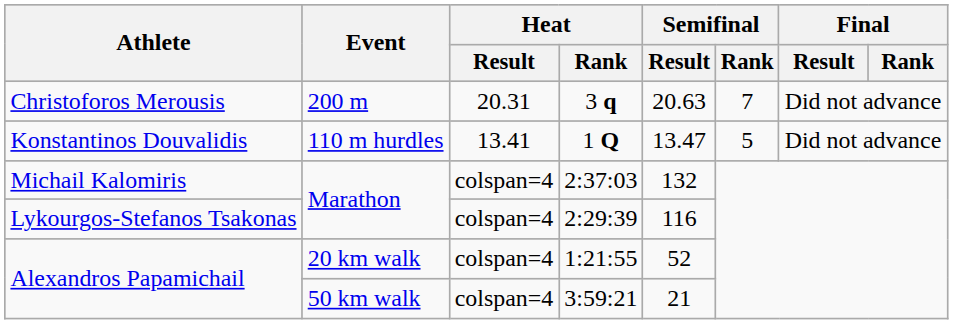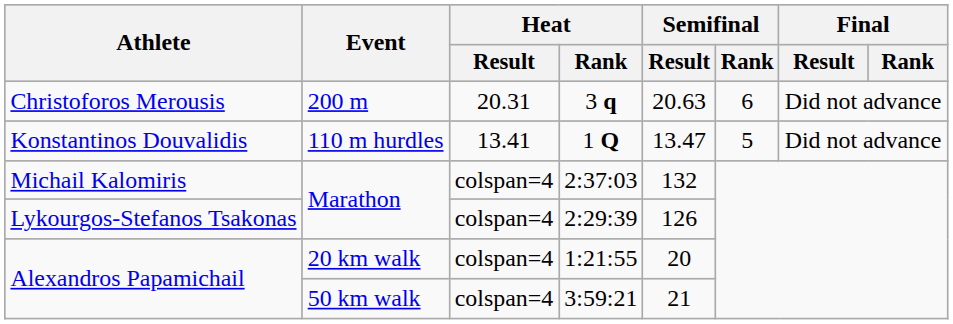(747, 101) 7 -> (747, 101) 6
(679, 219) 116 -> (679, 219) 126
(679, 259) 52 -> (679, 259) 20
